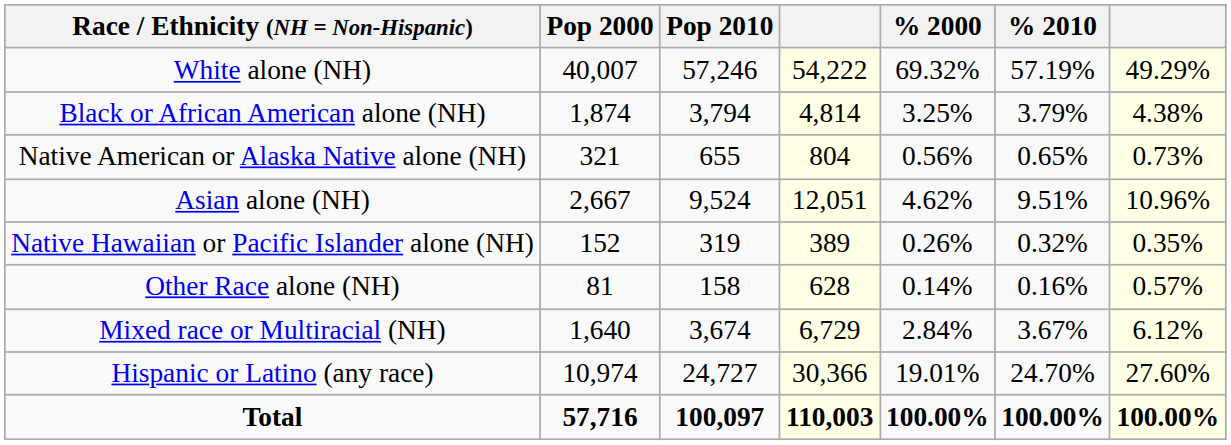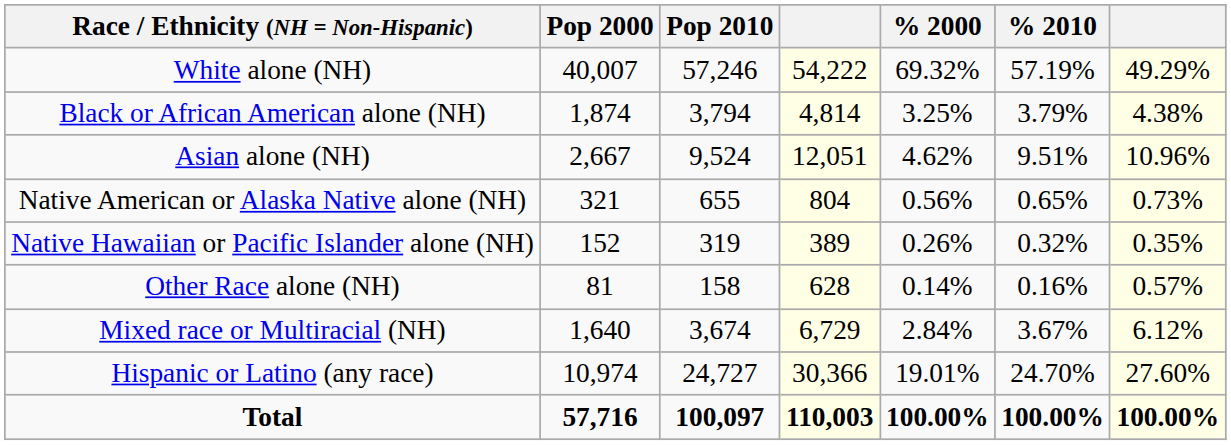rows swapped: (272, 156) <-> (272, 199)
